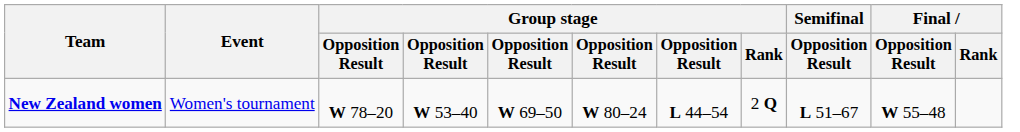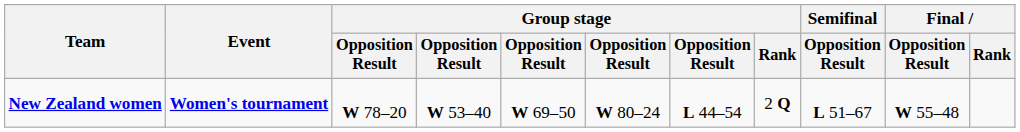(242, 103) normal -> (249, 103) bold
